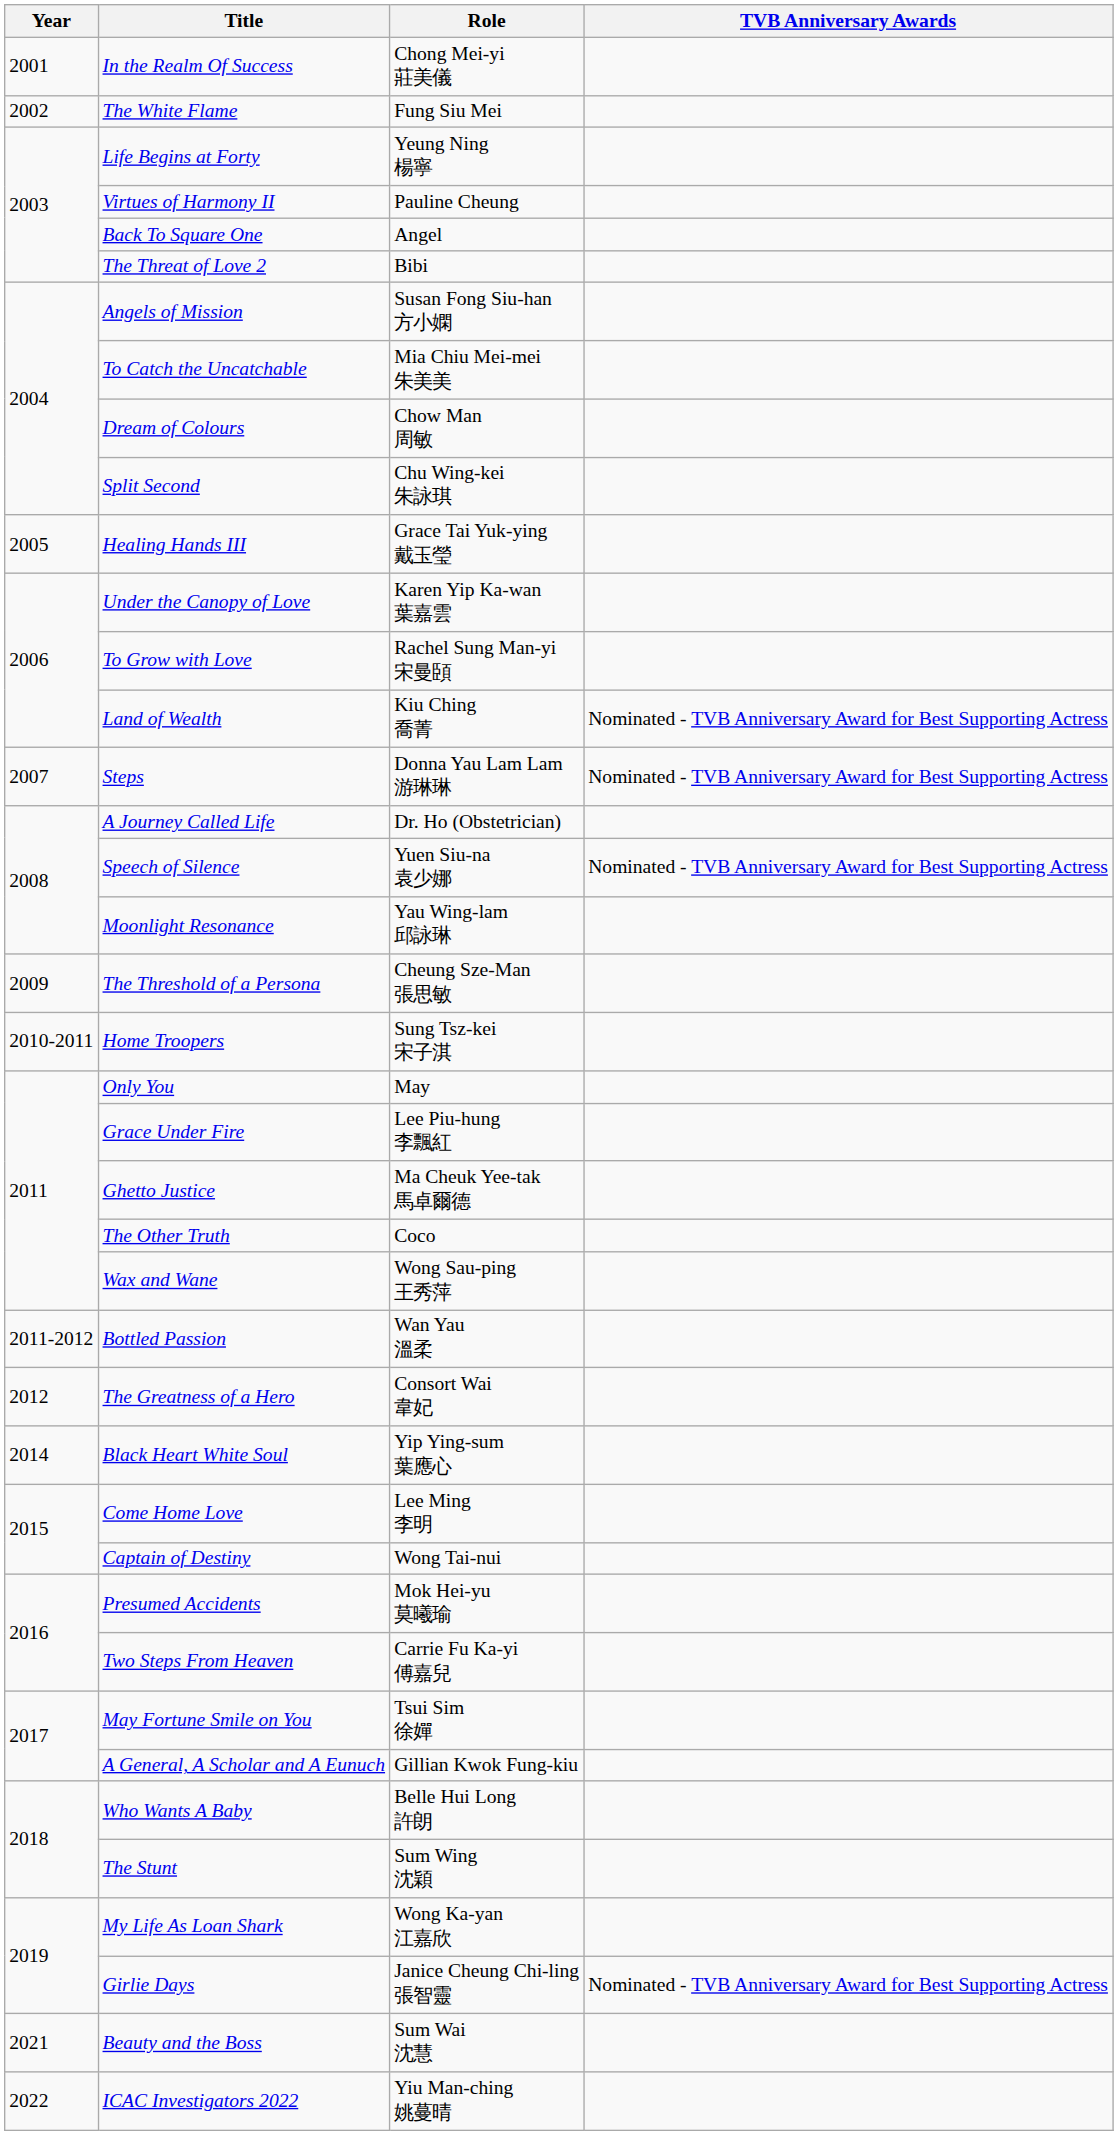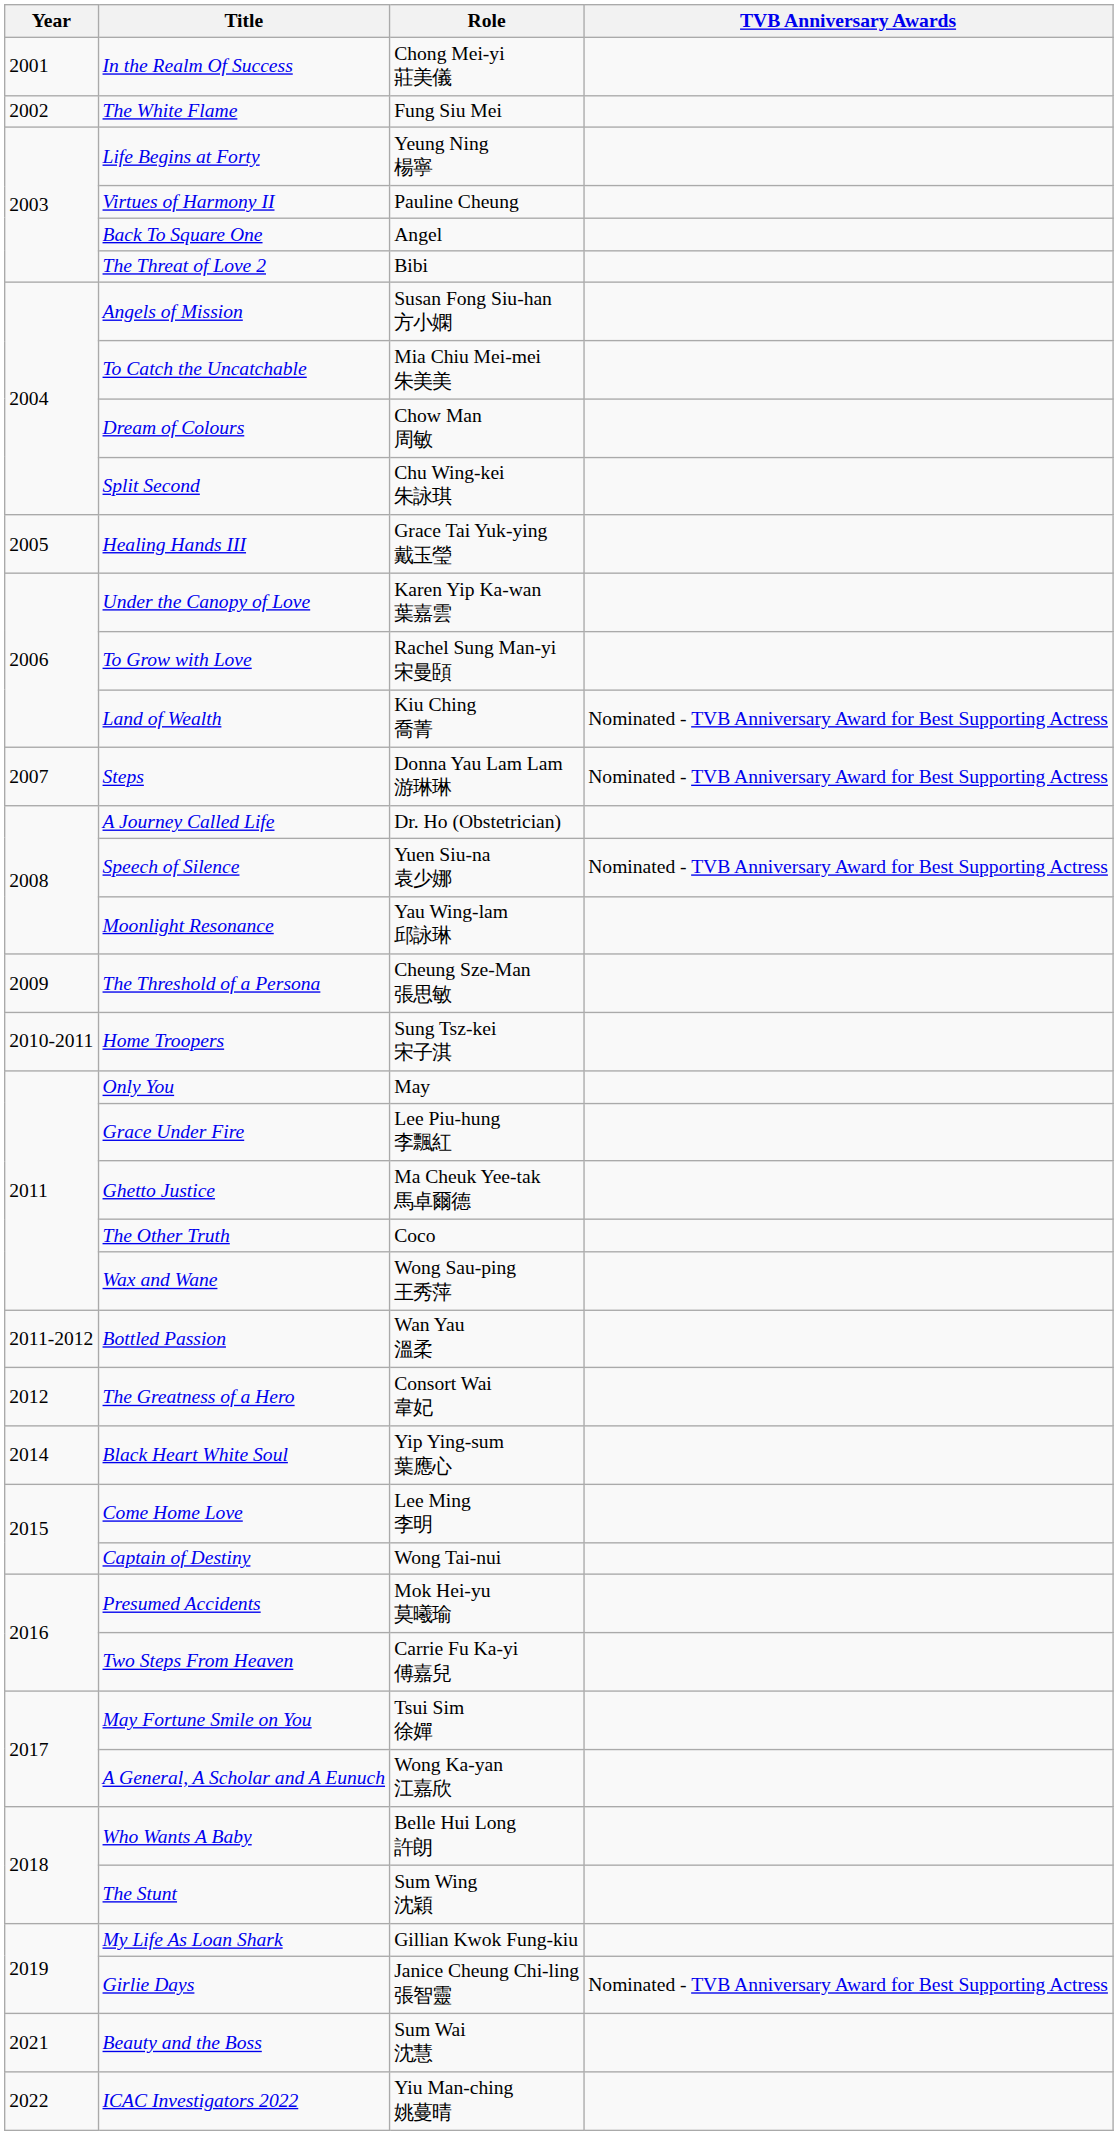(486, 1765) Gillian Kwok Fung-kiu -> (449, 1777) Wong Ka-yan 江嘉欣
(449, 1926) Wong Ka-yan 江嘉欣 -> (486, 1939) Gillian Kwok Fung-kiu
